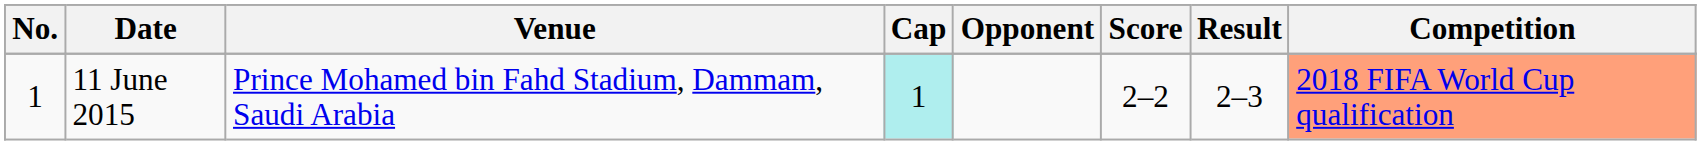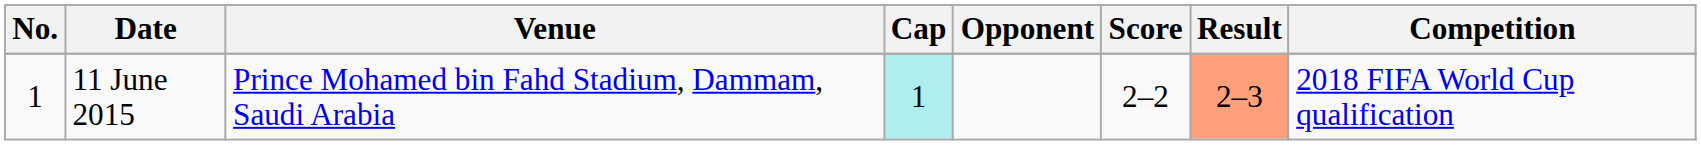(1239, 96) no background -> (1239, 96) lightsalmon background
(1435, 96) lightsalmon background -> (1435, 96) no background
